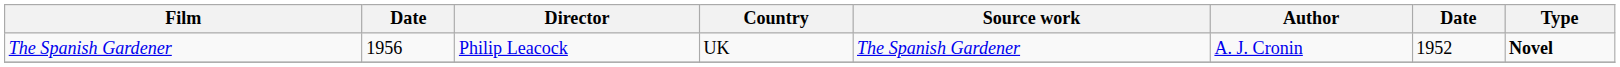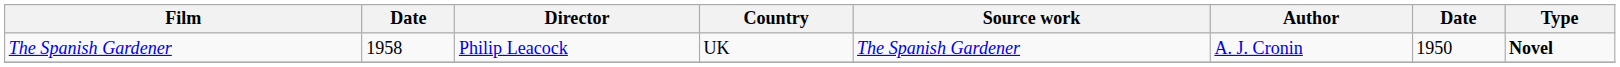(384, 47) 1956 -> (384, 47) 1958
(1434, 47) 1952 -> (1434, 47) 1950
